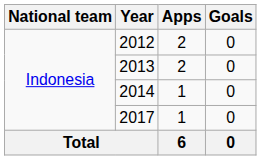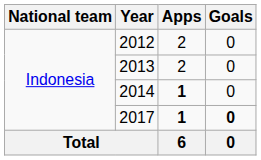(182, 92) normal -> (182, 92) bold
(182, 117) normal -> (182, 117) bold
(231, 117) normal -> (231, 117) bold
